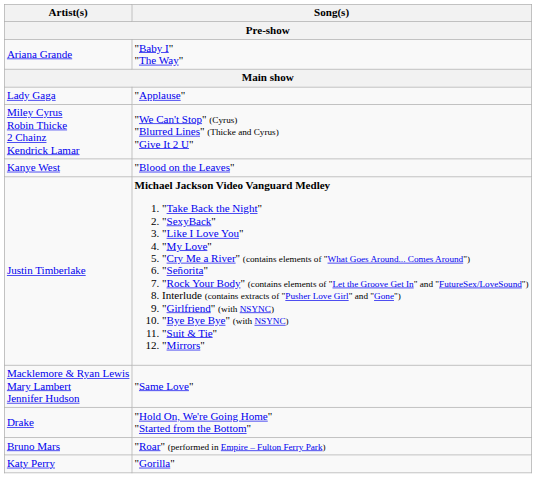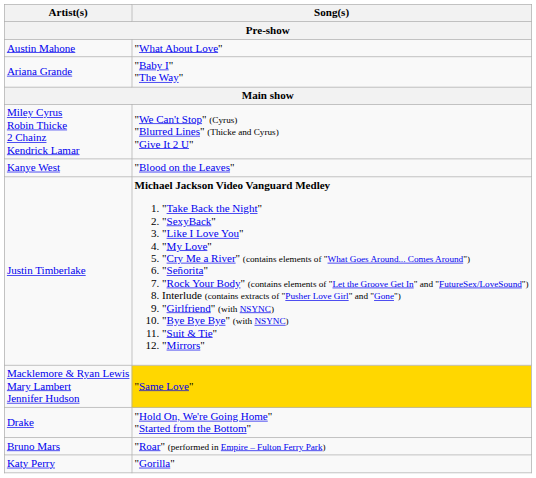+ row: (41, 48)
- row: (31, 95)
(164, 386) no background -> (164, 386) gold background
